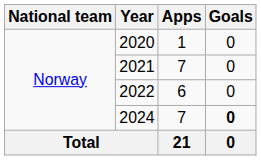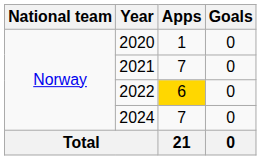(182, 92) no background -> (182, 92) gold background
(231, 117) bold -> (231, 117) normal
